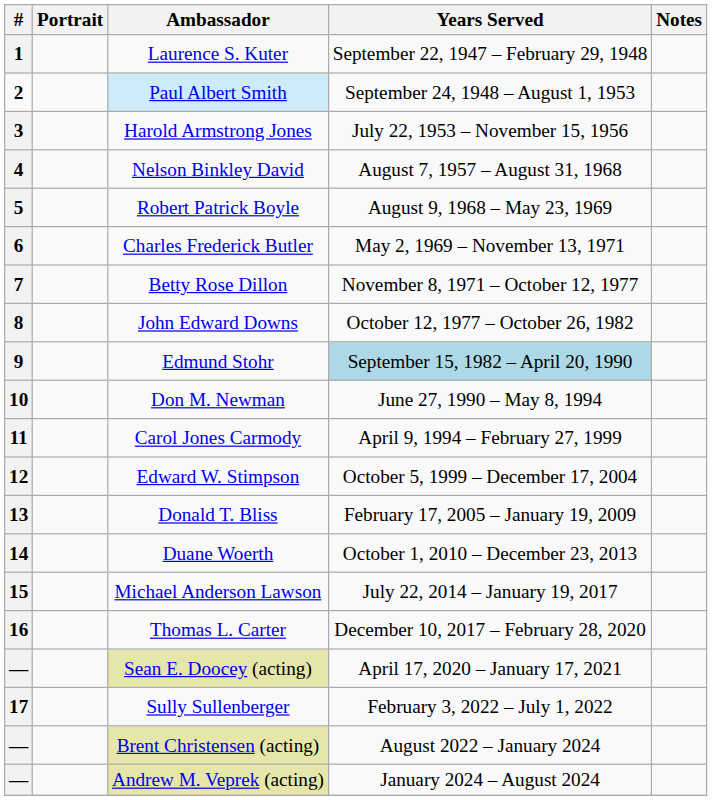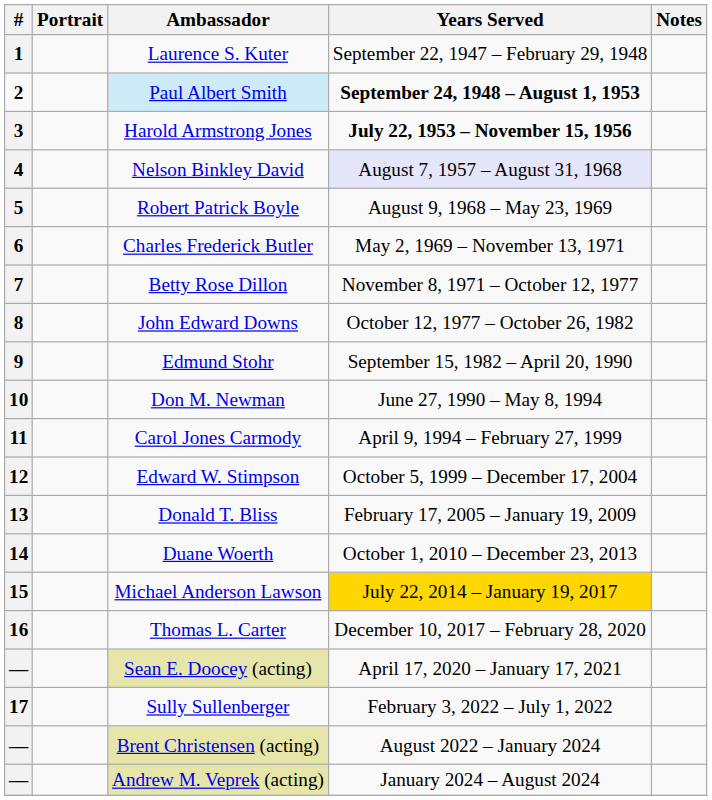(490, 92) normal -> (490, 92) bold
(490, 130) normal -> (490, 130) bold
(490, 169) no background -> (490, 169) lavender background
(490, 361) lightblue background -> (490, 361) no background
(490, 591) no background -> (490, 591) gold background
